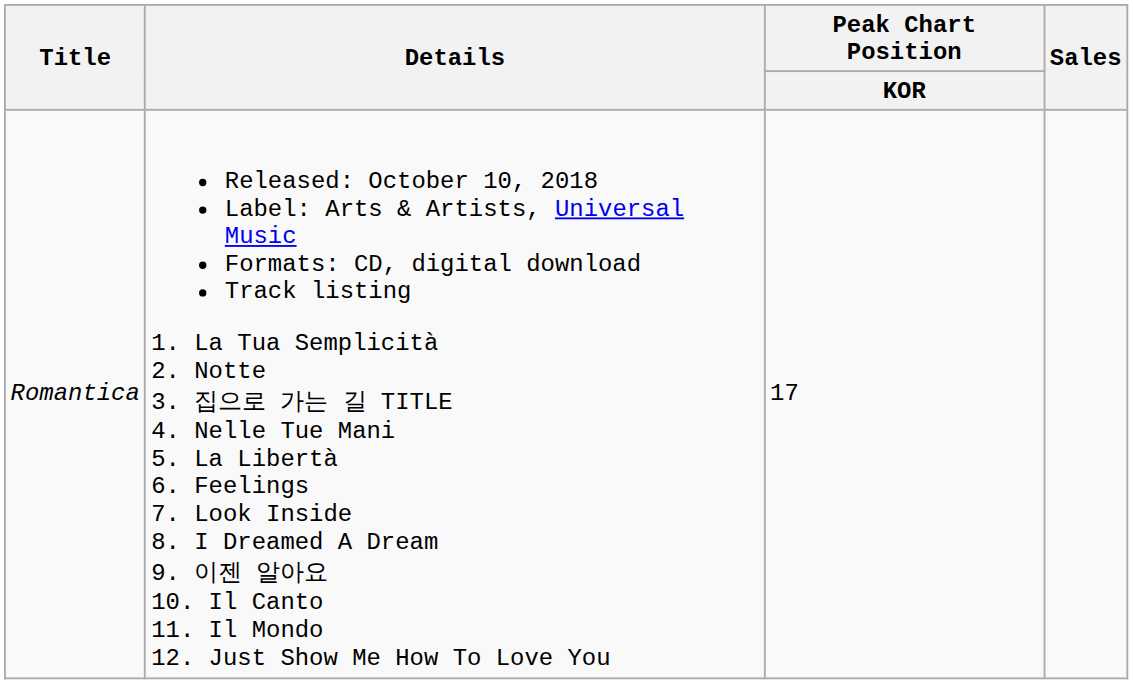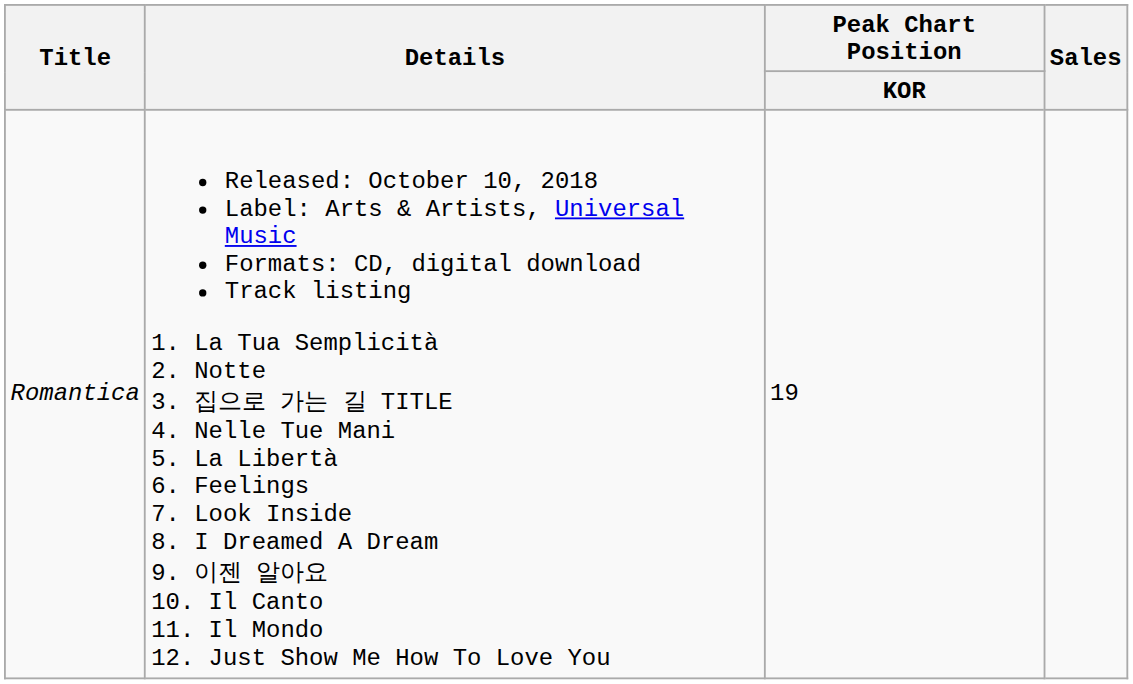(784, 394) 17 -> (784, 394) 19
